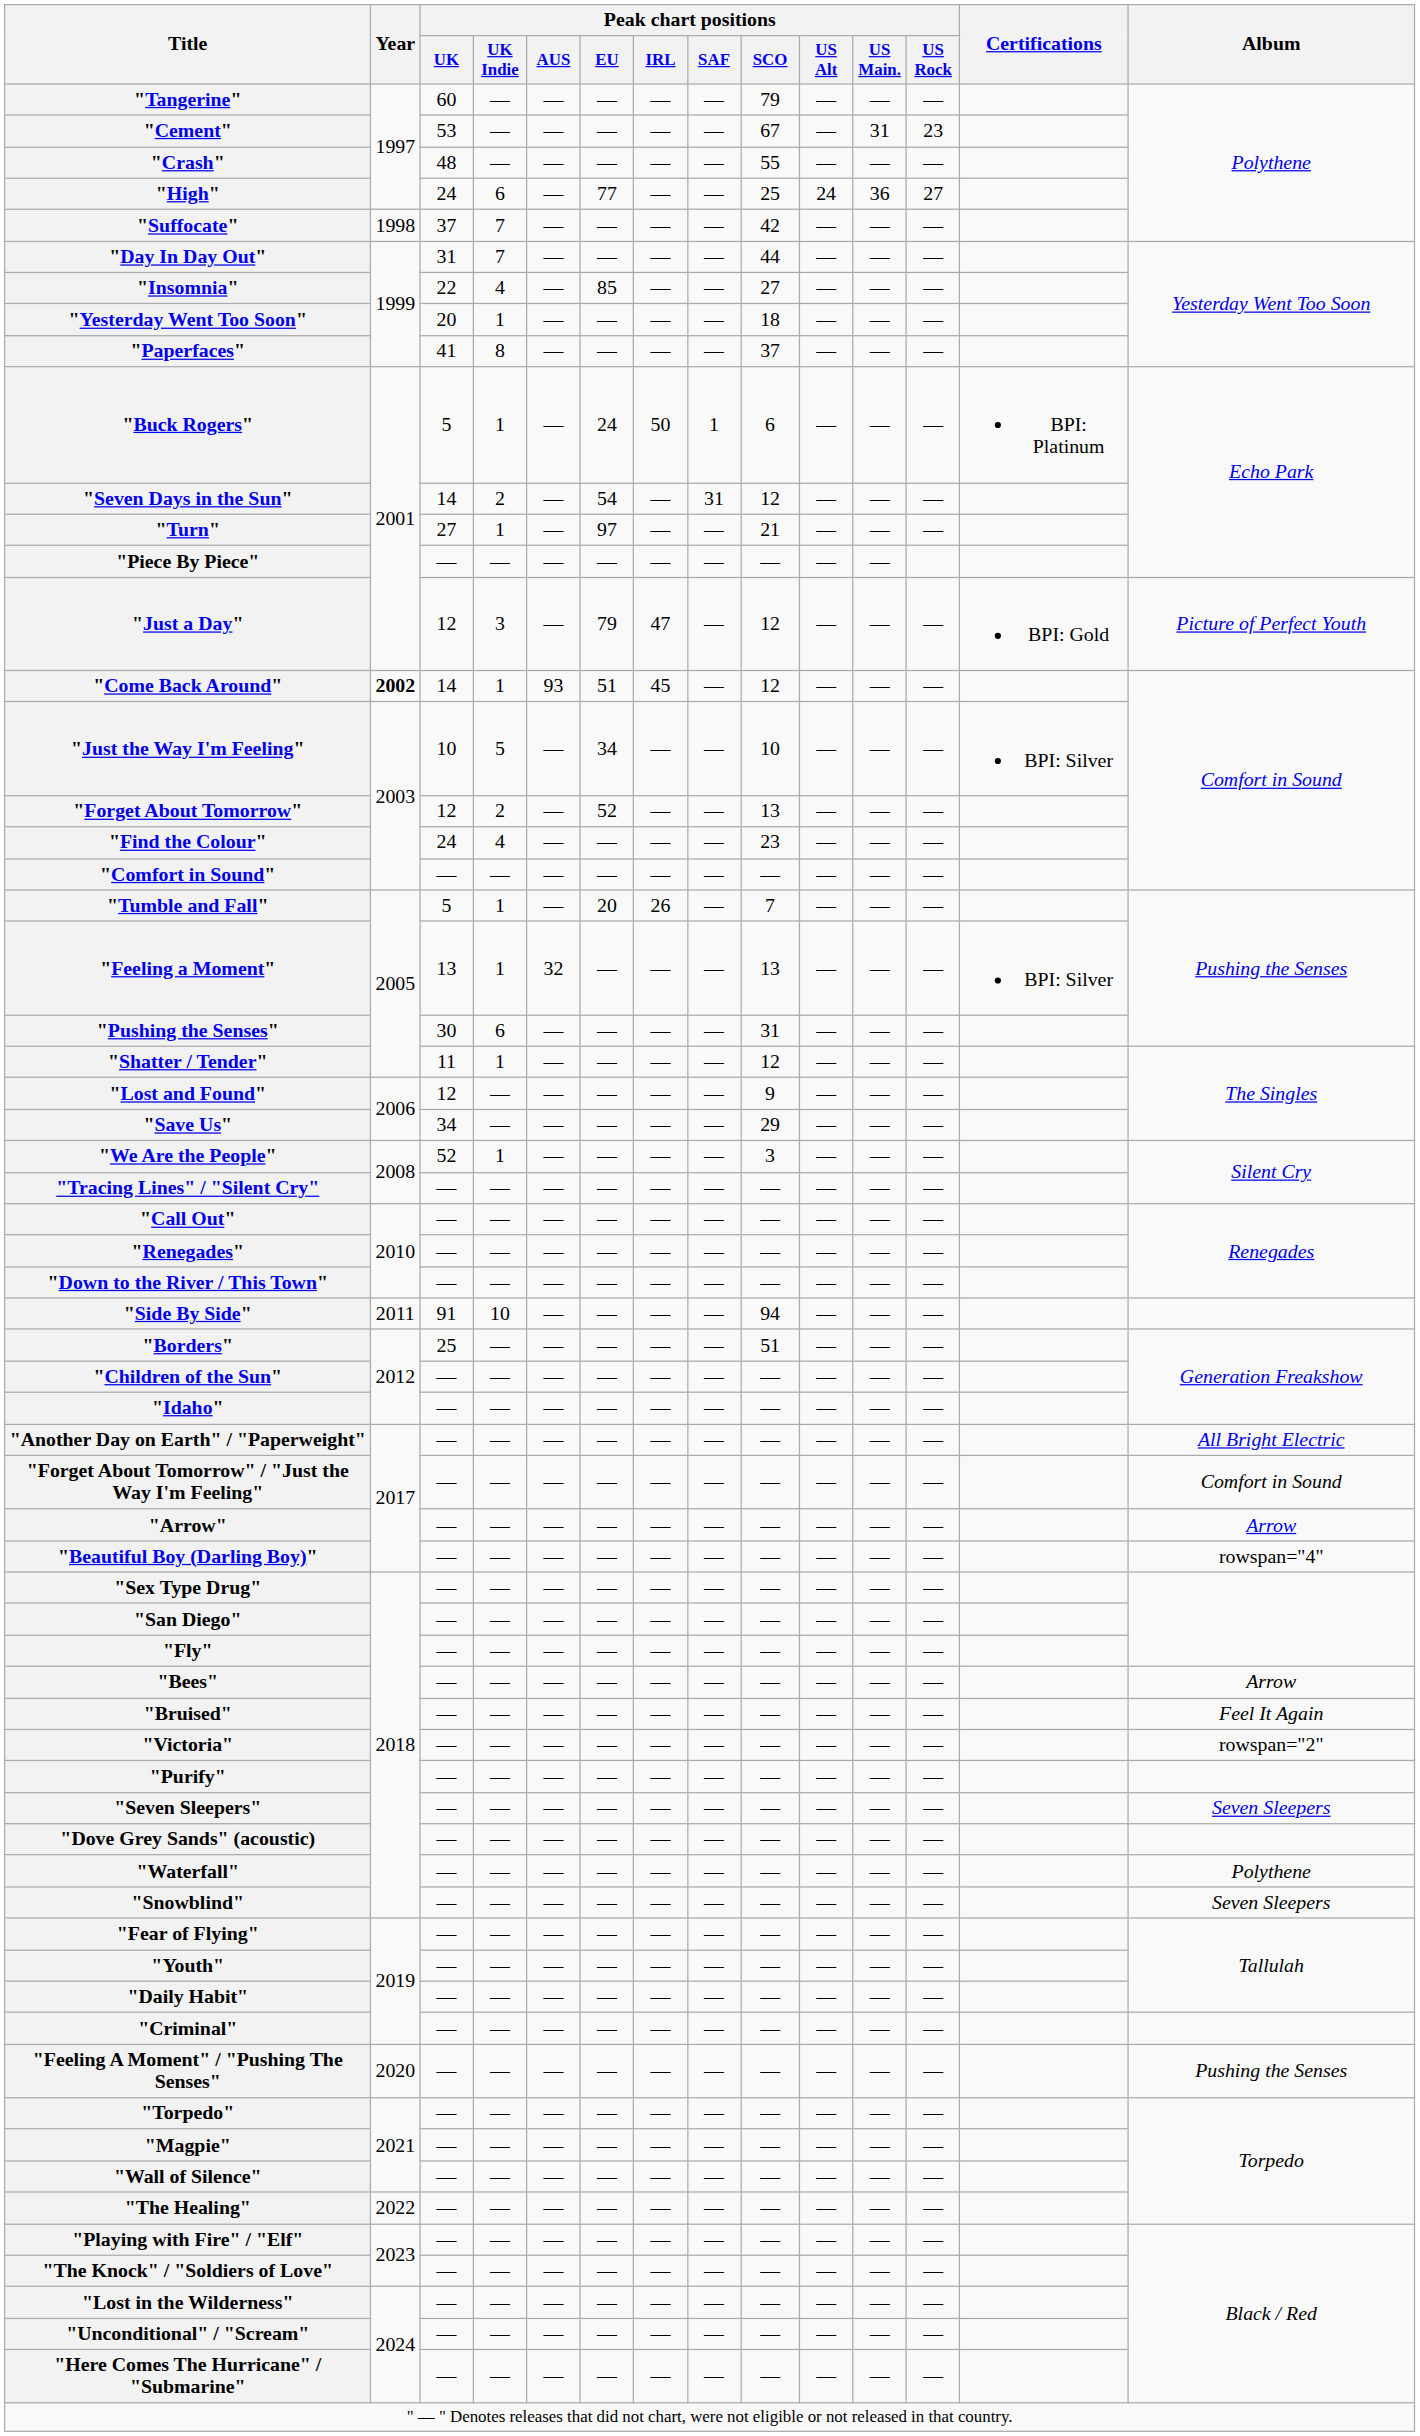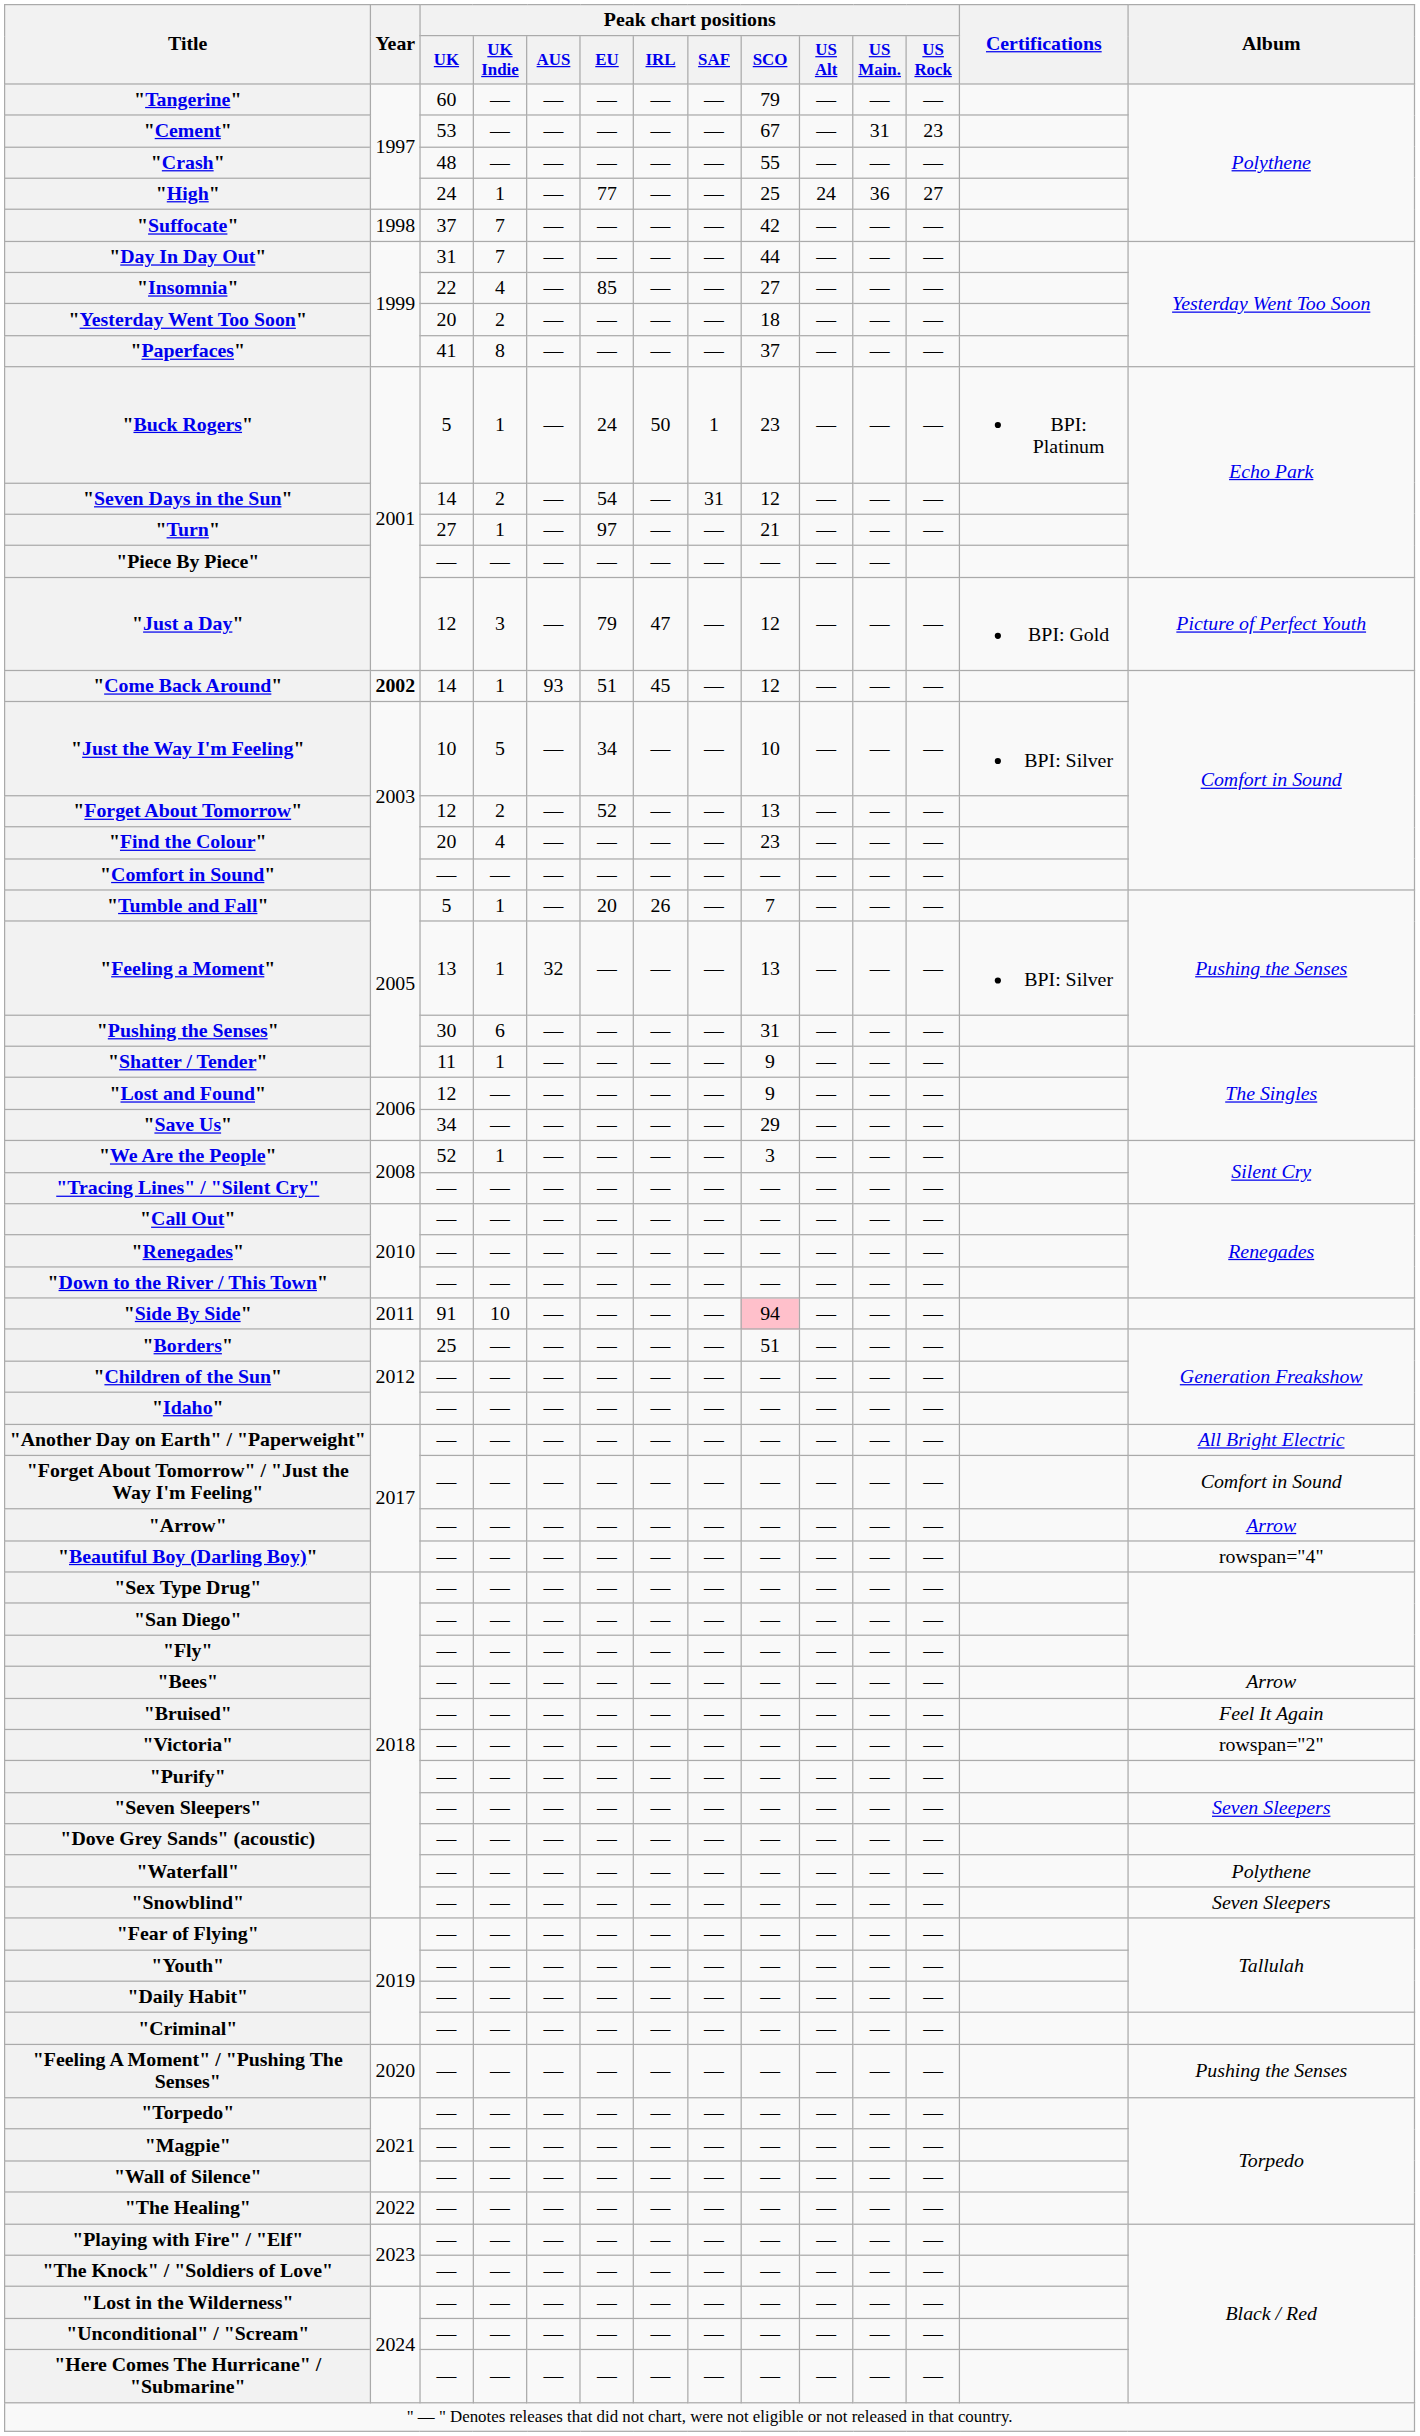(500, 193) 6 -> (500, 193) 1
(500, 319) 1 -> (500, 319) 2
(770, 424) 6 -> (770, 424) 23
(446, 842) 24 -> (446, 842) 20
(770, 1061) 12 -> (770, 1061) 9
(770, 1313) no background -> (770, 1313) pink background
